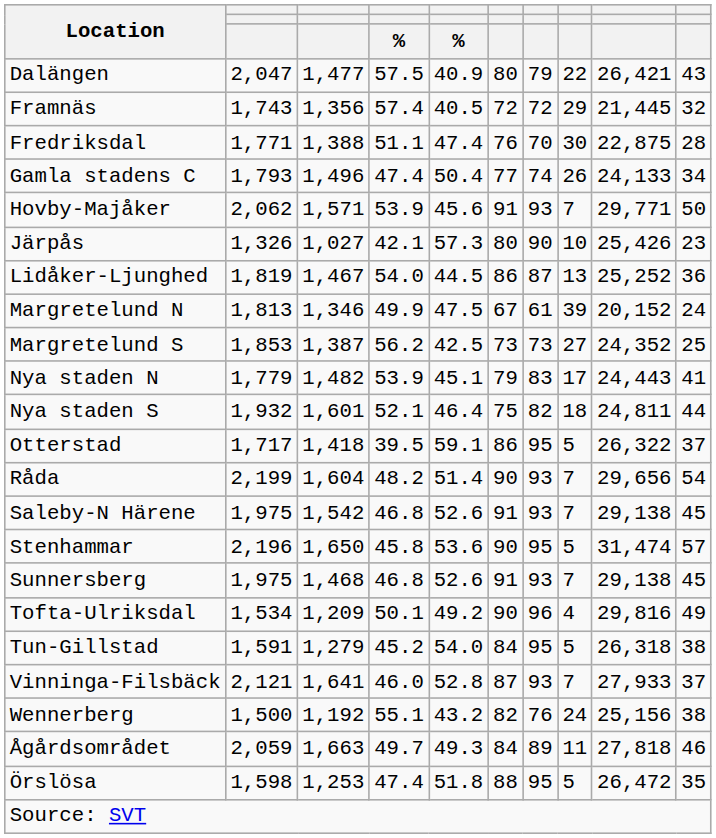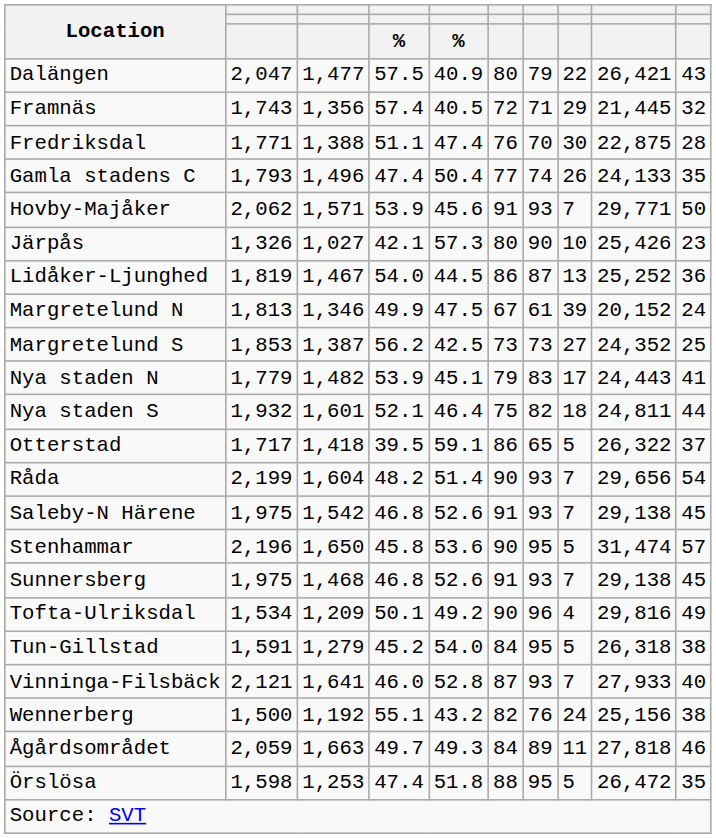(540, 109) 72 -> (540, 109) 71
(694, 176) 34 -> (694, 176) 35
(540, 446) 95 -> (540, 446) 65
(694, 681) 37 -> (694, 681) 40
